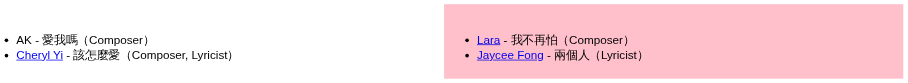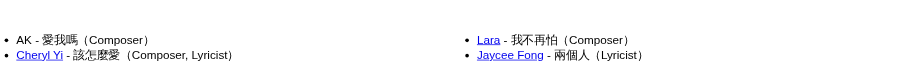(674, 48) pink background -> (674, 48) no background
